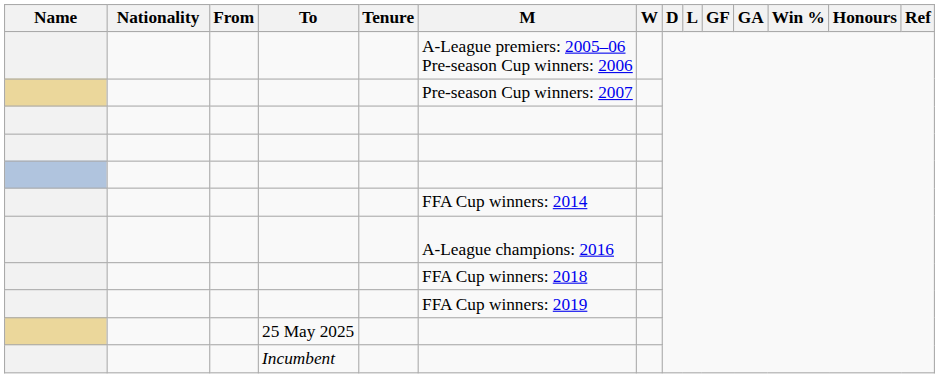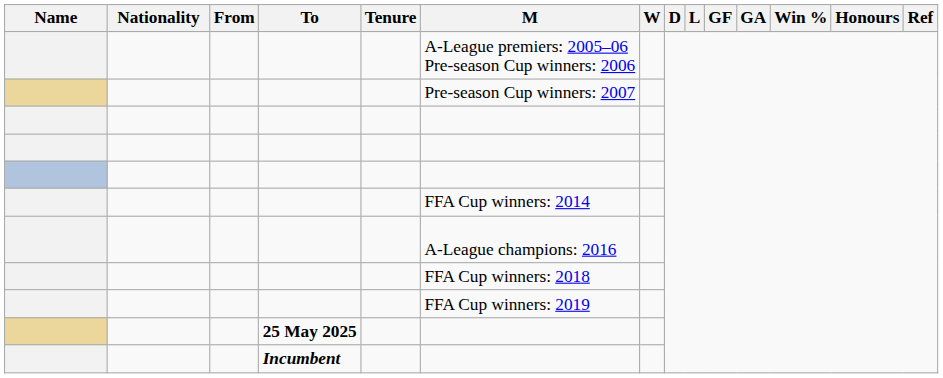(308, 331) normal -> (310, 331) bold
(299, 358) normal -> (302, 358) bold
